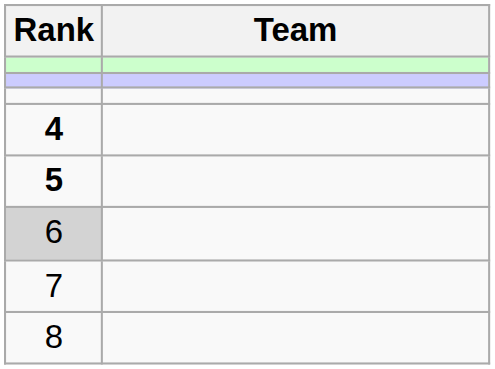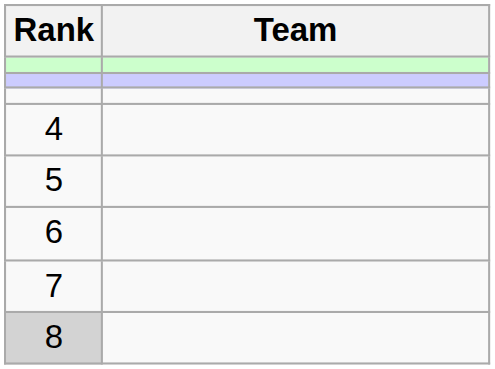(54, 128) bold -> (54, 128) normal
(54, 180) bold -> (54, 180) normal
(54, 233) lightgrey background -> (54, 233) no background
(54, 337) no background -> (54, 337) lightgrey background
